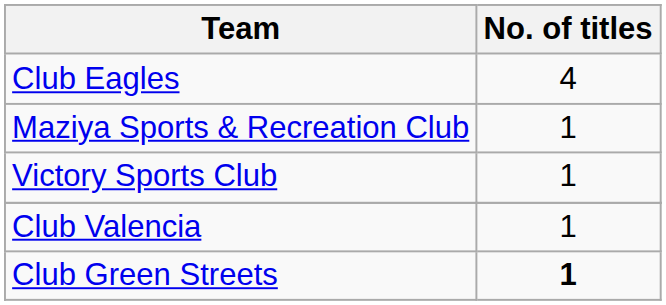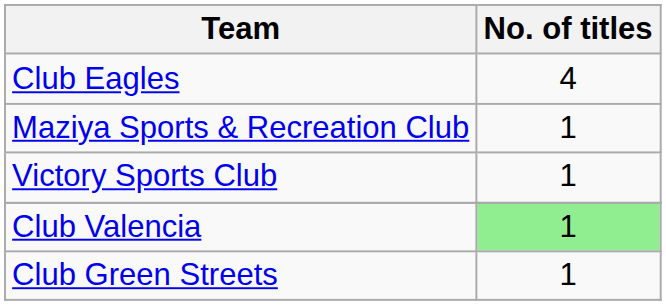(568, 226) no background -> (568, 226) lightgreen background
(568, 275) bold -> (568, 275) normal
